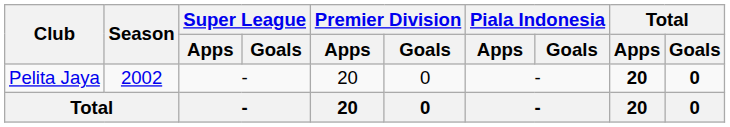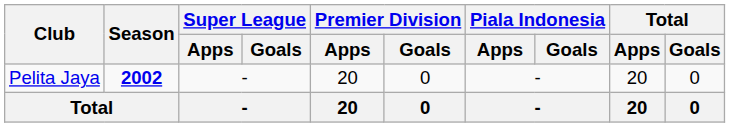(142, 78) normal -> (142, 78) bold
(637, 78) bold -> (637, 78) normal
(695, 78) bold -> (695, 78) normal
